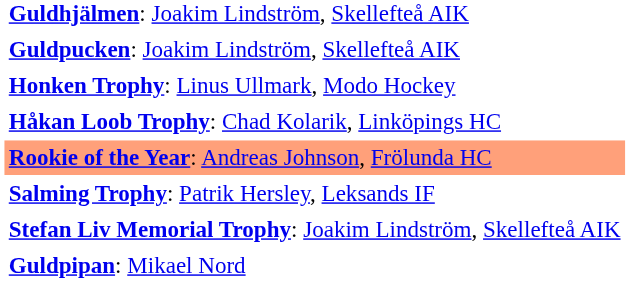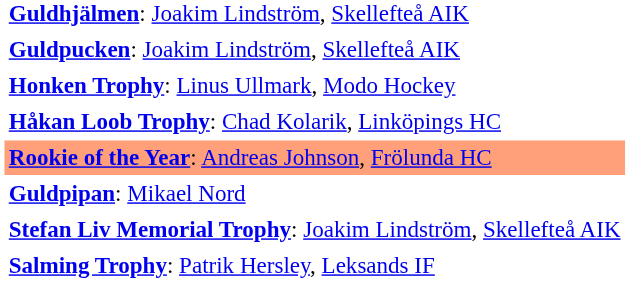(222, 193) Salming Trophy: Patrik Hersley, Leksands IF -> (127, 193) Guldpipan: Mikael Nord
(127, 265) Guldpipan: Mikael Nord -> (222, 265) Salming Trophy: Patrik Hersley, Leksands IF
